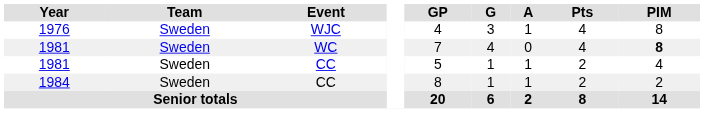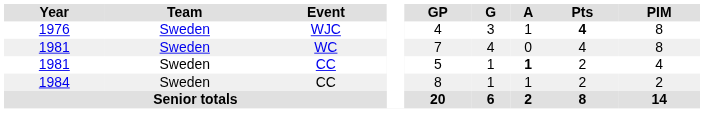(582, 30) normal -> (582, 30) bold
(659, 47) bold -> (659, 47) normal
(528, 64) normal -> (528, 64) bold
